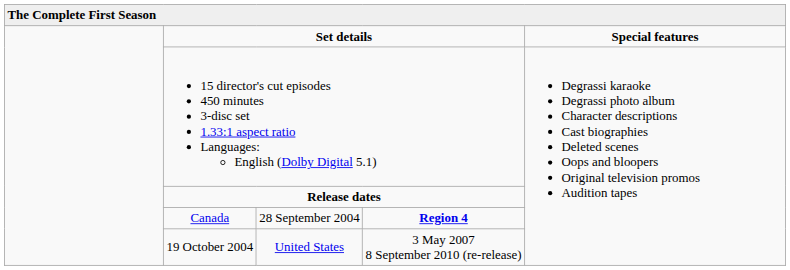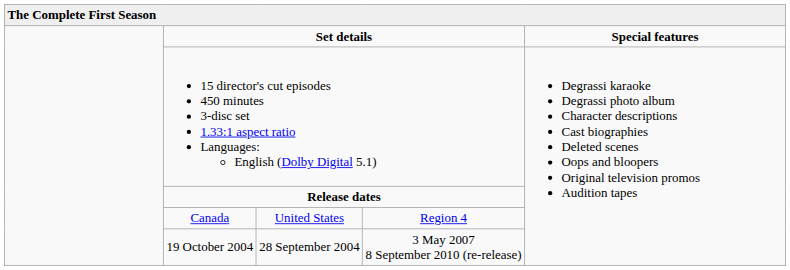(309, 218) 28 September 2004 -> (309, 218) United States
(444, 218) bold -> (444, 218) normal
(309, 247) United States -> (309, 247) 28 September 2004
